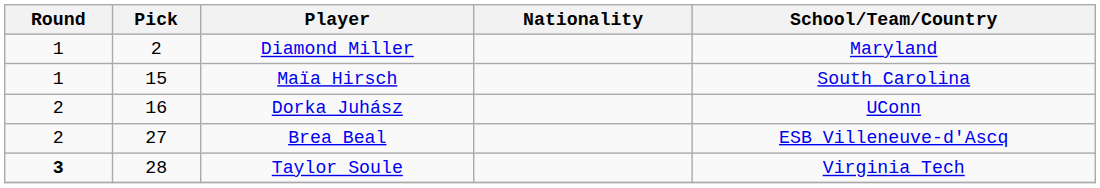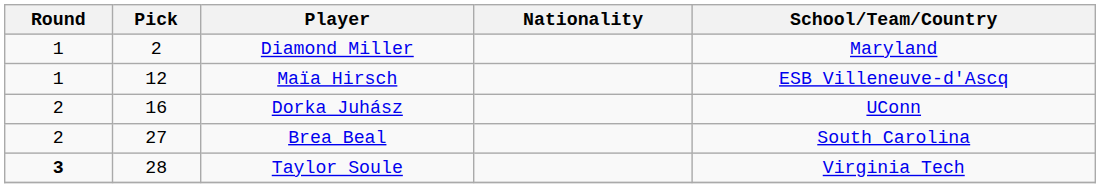(156, 79) 15 -> (156, 79) 12
(894, 79) South Carolina -> (894, 79) ESB Villeneuve-d'Ascq
(894, 138) ESB Villeneuve-d'Ascq -> (894, 138) South Carolina
